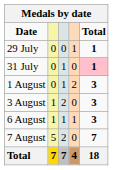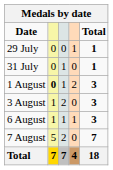(94, 67) pink background -> (94, 67) no background
(53, 85) normal -> (53, 85) bold
